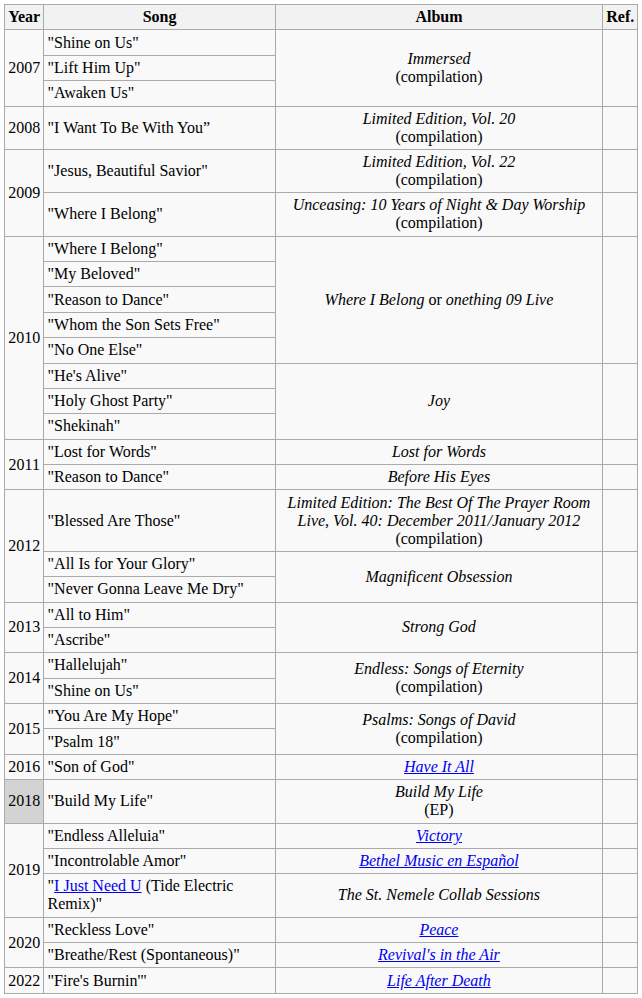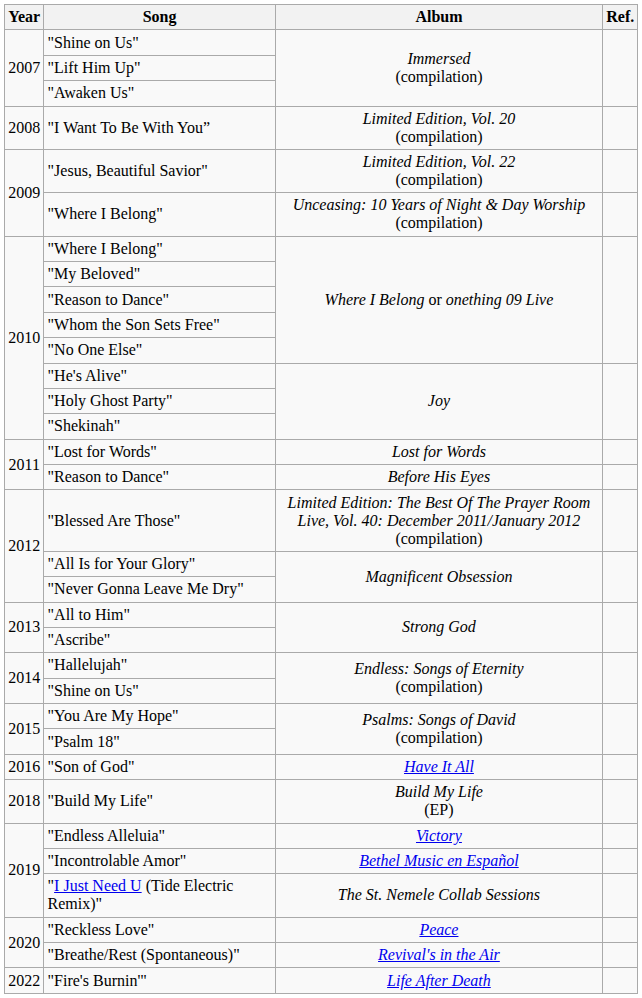(24, 801) lightgrey background -> (24, 801) no background
